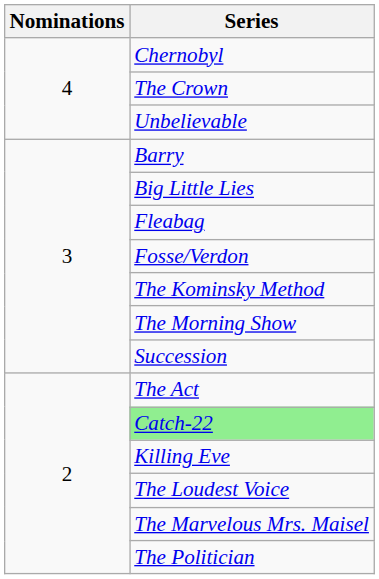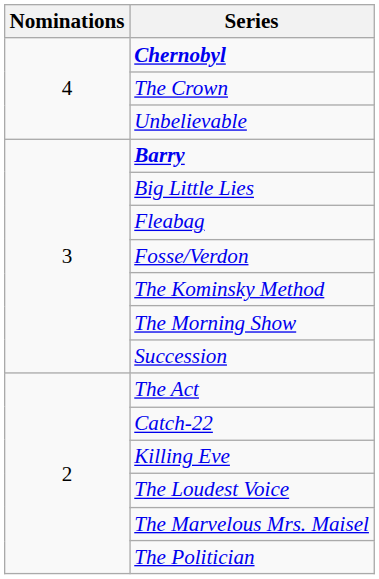(179, 54) normal -> (180, 54) bold
(159, 155) normal -> (160, 155) bold
(174, 423) lightgreen background -> (174, 423) no background
